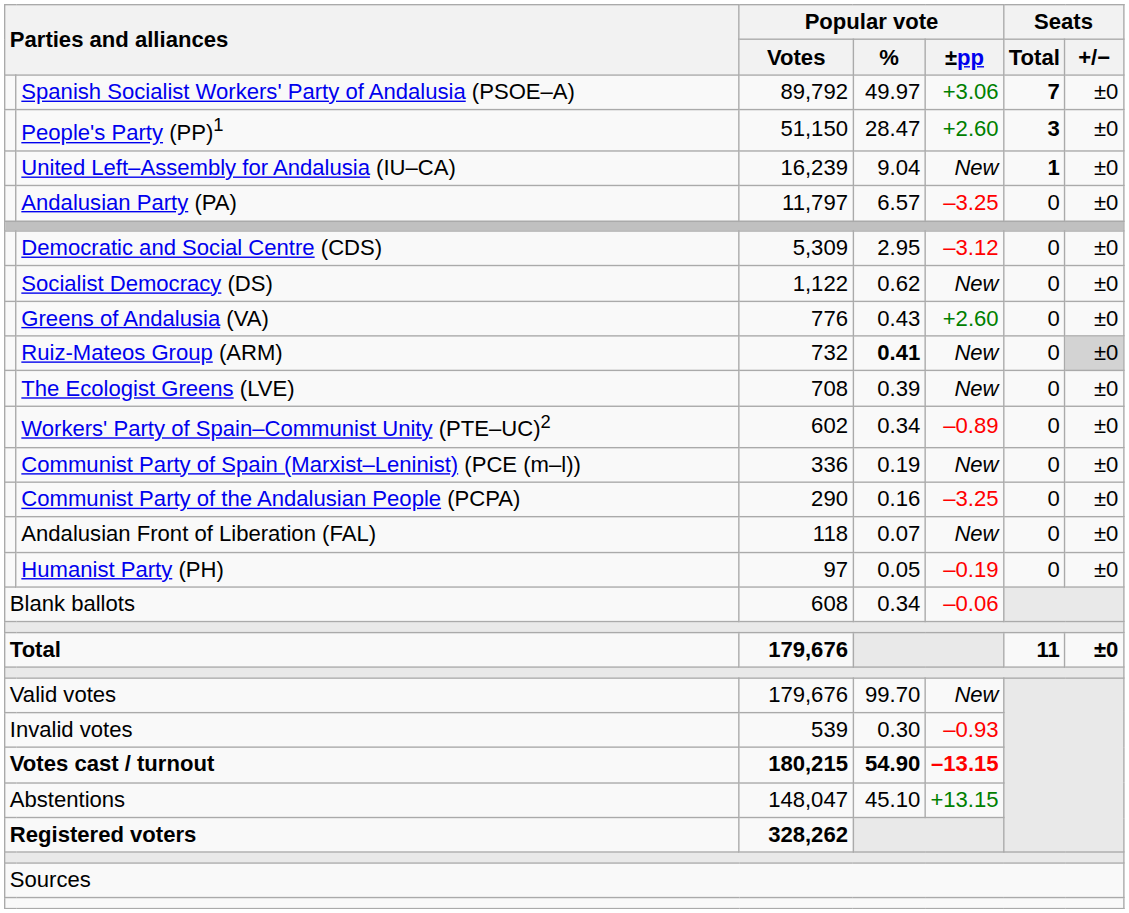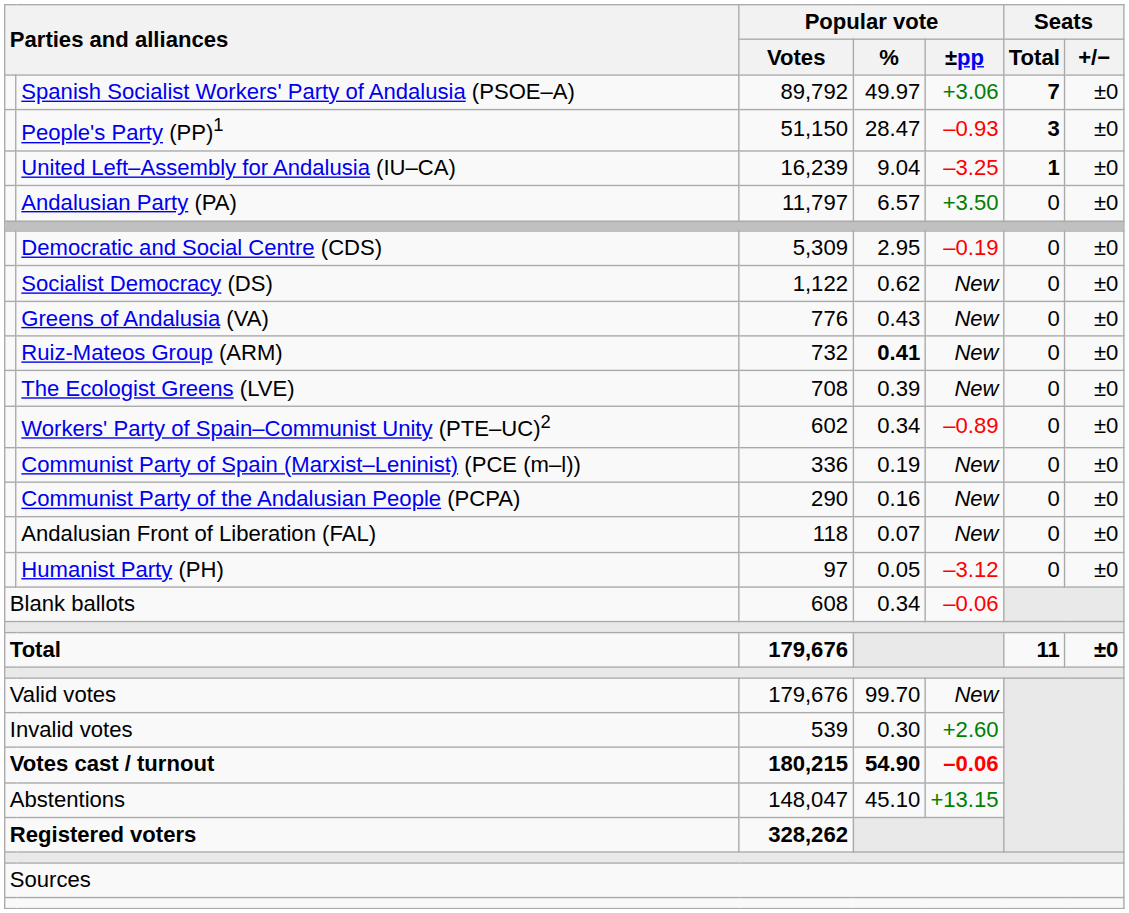(971, 130) +2.60 -> (971, 130) –0.93
(976, 168) New -> (971, 168) –3.25
(971, 203) –3.25 -> (971, 203) +3.50
(971, 248) –3.12 -> (971, 248) –0.19
(971, 318) +2.60 -> (976, 318) New
(1106, 353) lightgrey background -> (1106, 353) no background
(971, 499) –3.25 -> (976, 499) New
(971, 569) –0.19 -> (971, 569) –3.12
(971, 729) –0.93 -> (971, 729) +2.60
(965, 764) –13.15 -> (971, 764) –0.06
